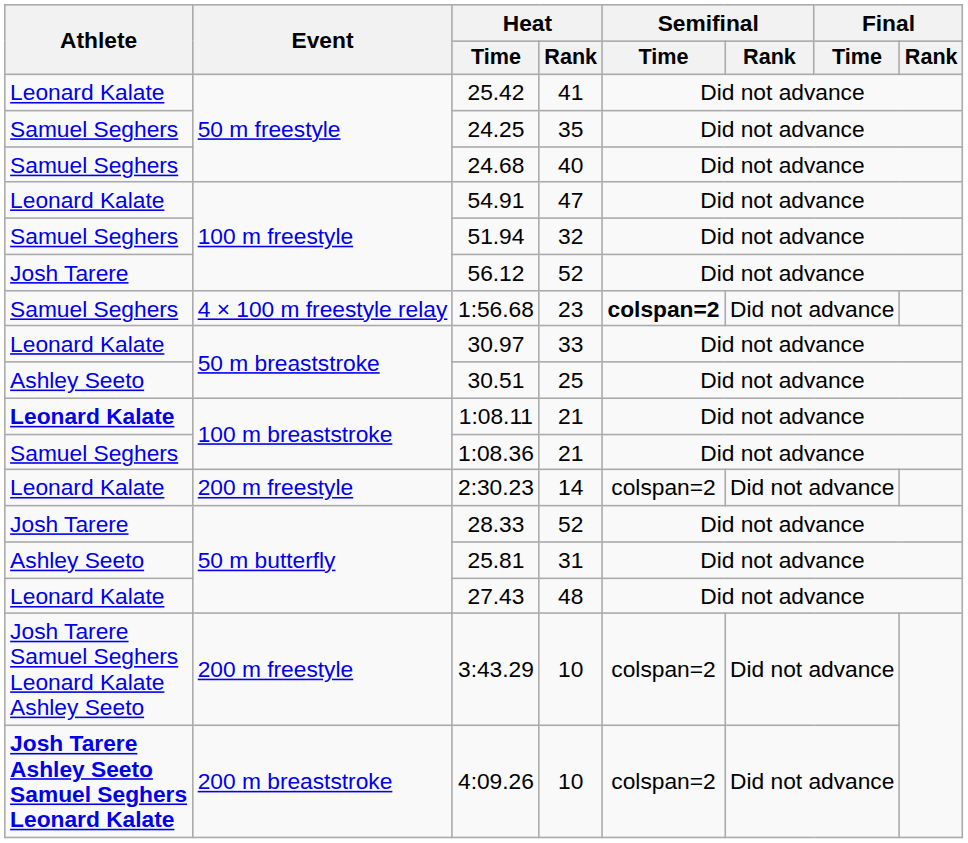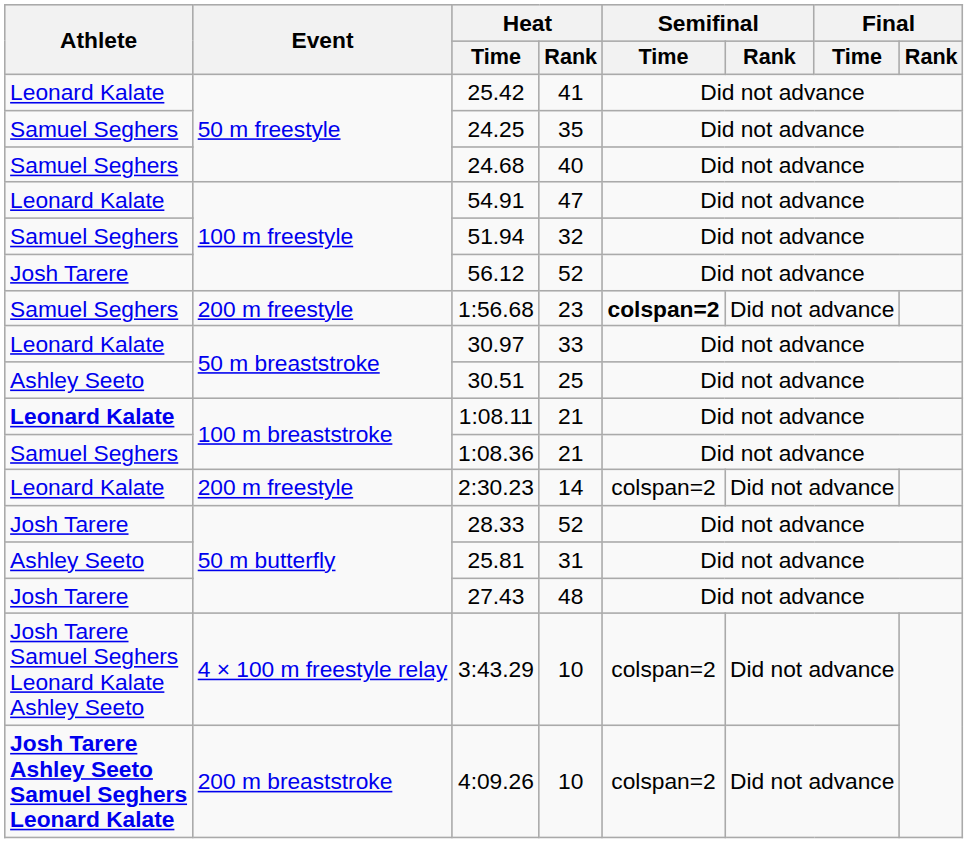(323, 309) 4 × 100 m freestyle relay -> (275, 309) 200 m freestyle
(87, 596) Leonard Kalate -> (69, 596) Josh Tarere
(275, 670) 200 m freestyle -> (323, 670) 4 × 100 m freestyle relay
